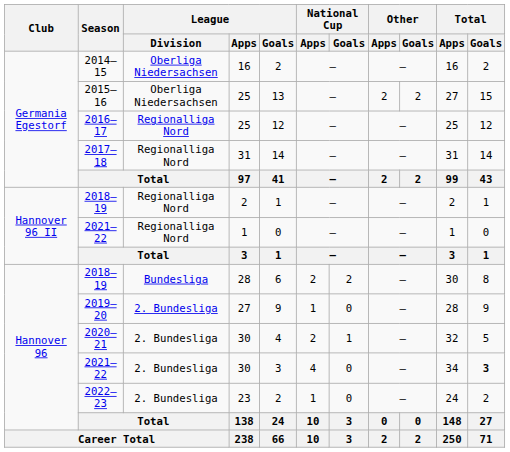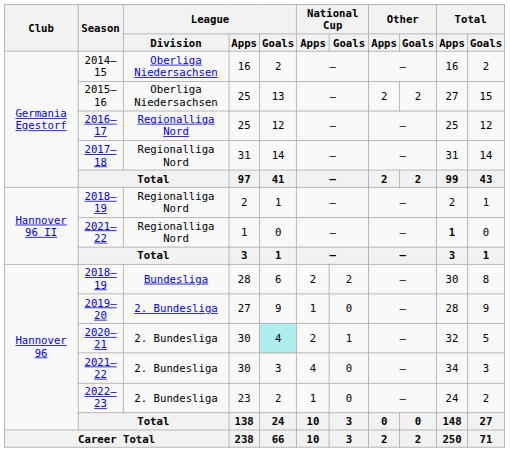(452, 232) normal -> (452, 232) bold
(278, 338) no background -> (278, 338) paleturquoise background
(486, 368) bold -> (486, 368) normal
